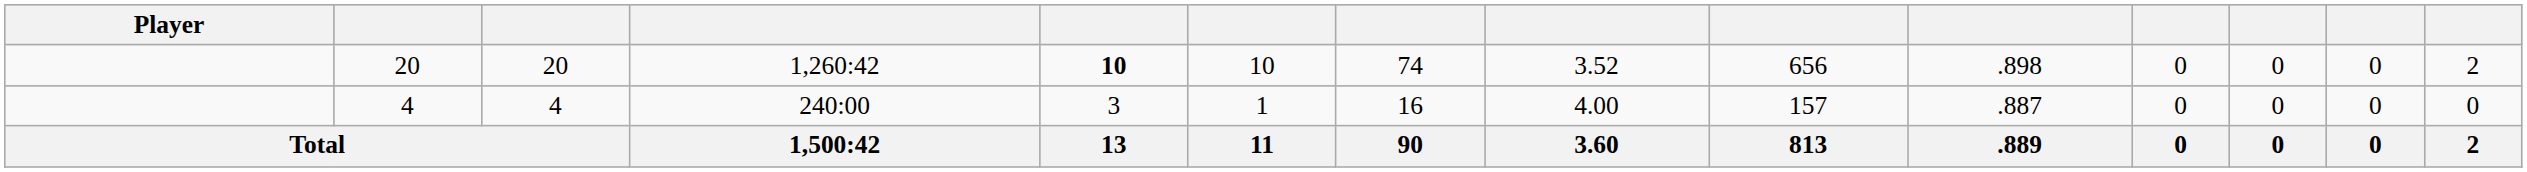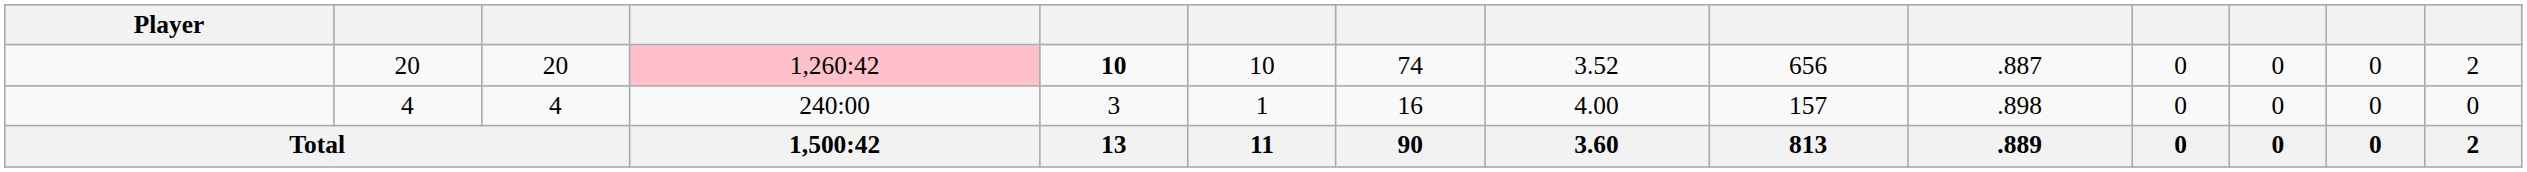(835, 65) no background -> (835, 65) pink background
(2020, 65) .898 -> (2020, 65) .887
(2020, 105) .887 -> (2020, 105) .898
